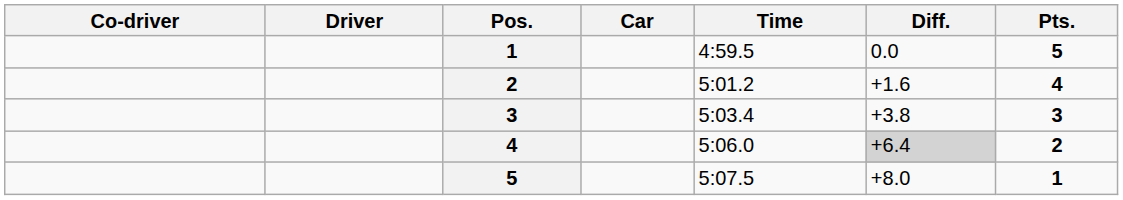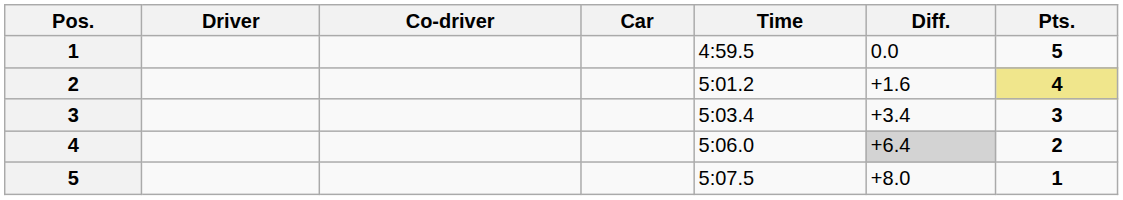columns swapped: (512, 20) <-> (135, 20)
(1057, 83) no background -> (1057, 83) khaki background
(891, 115) +3.8 -> (891, 115) +3.4
